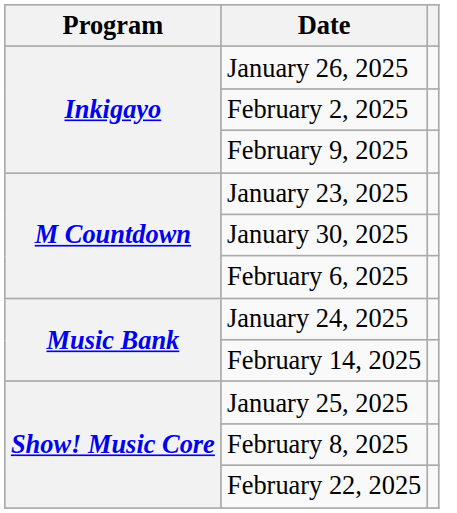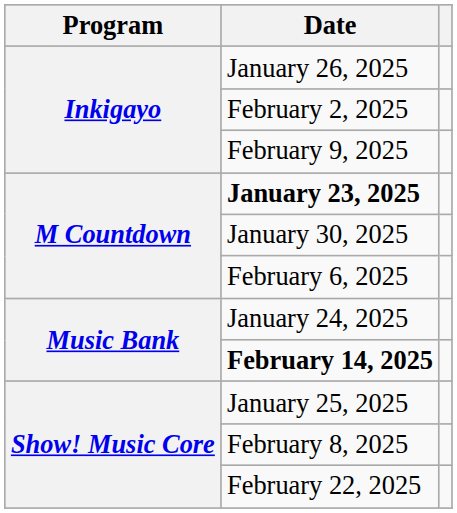(318, 192) normal -> (323, 192) bold
(324, 360) normal -> (330, 360) bold
